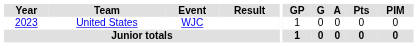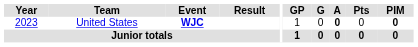(192, 23) normal -> (192, 23) bold
(337, 23) normal -> (337, 23) bold
(395, 23) normal -> (395, 23) bold
